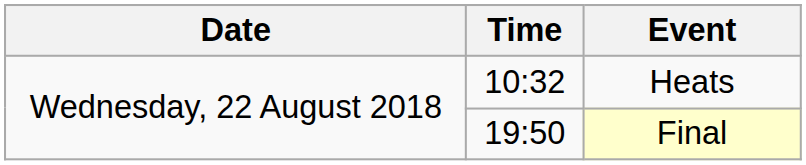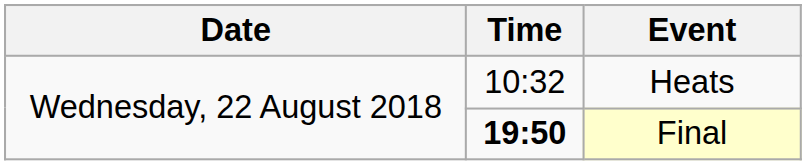(525, 133) normal -> (525, 133) bold
